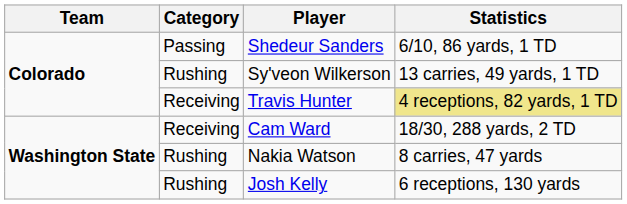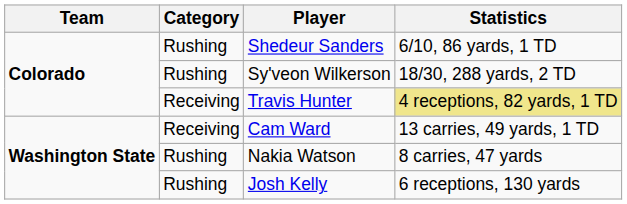(194, 46) Passing -> (195, 46) Rushing
(499, 74) 13 carries, 49 yards, 1 TD -> (487, 74) 18/30, 288 yards, 2 TD
(487, 129) 18/30, 288 yards, 2 TD -> (499, 129) 13 carries, 49 yards, 1 TD
